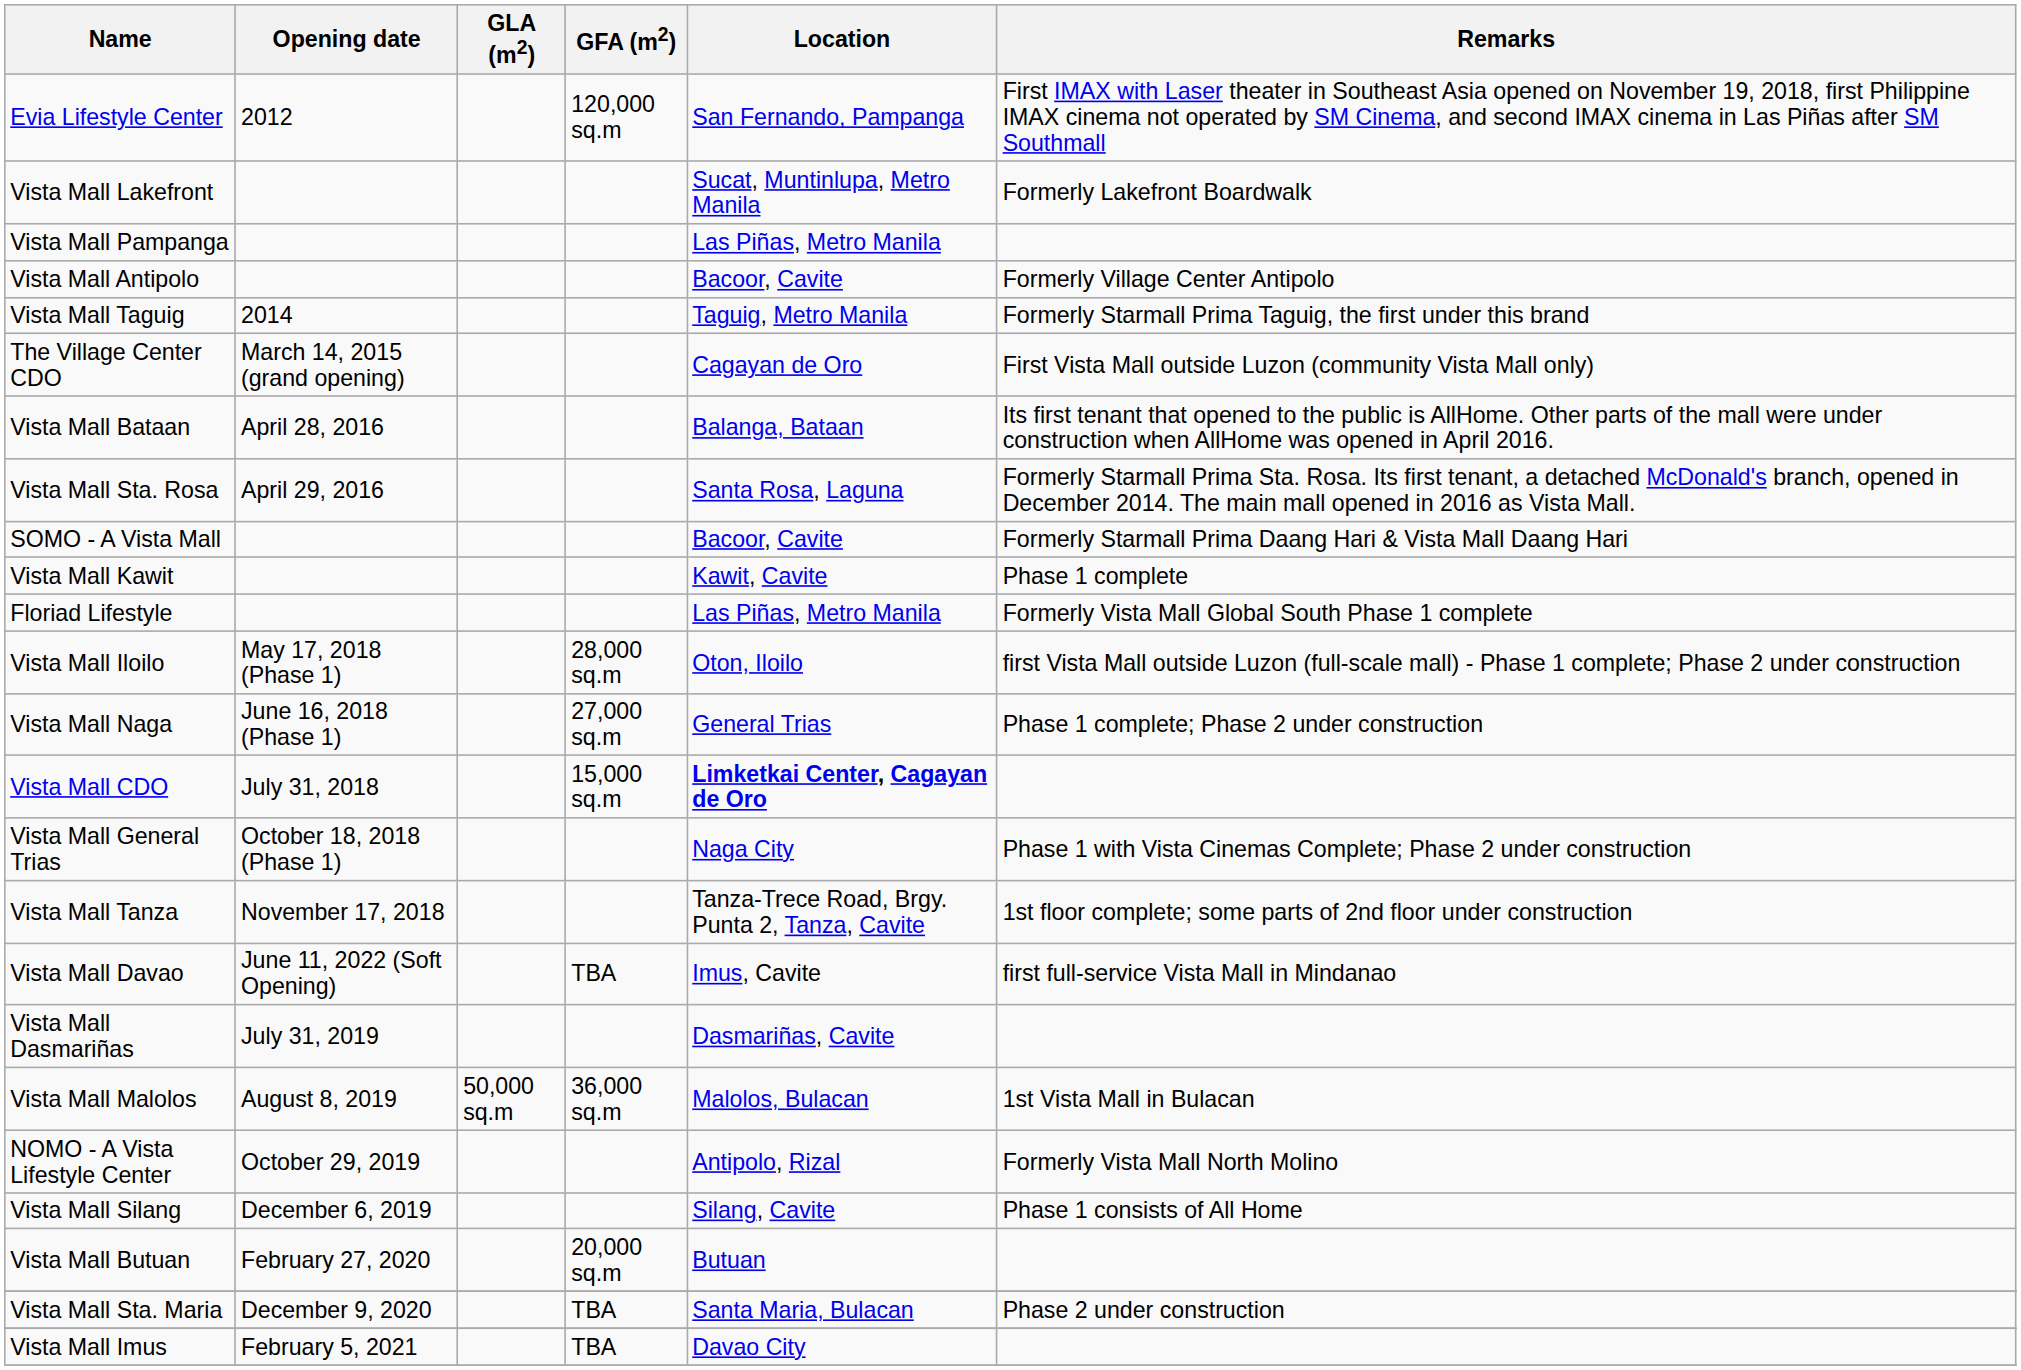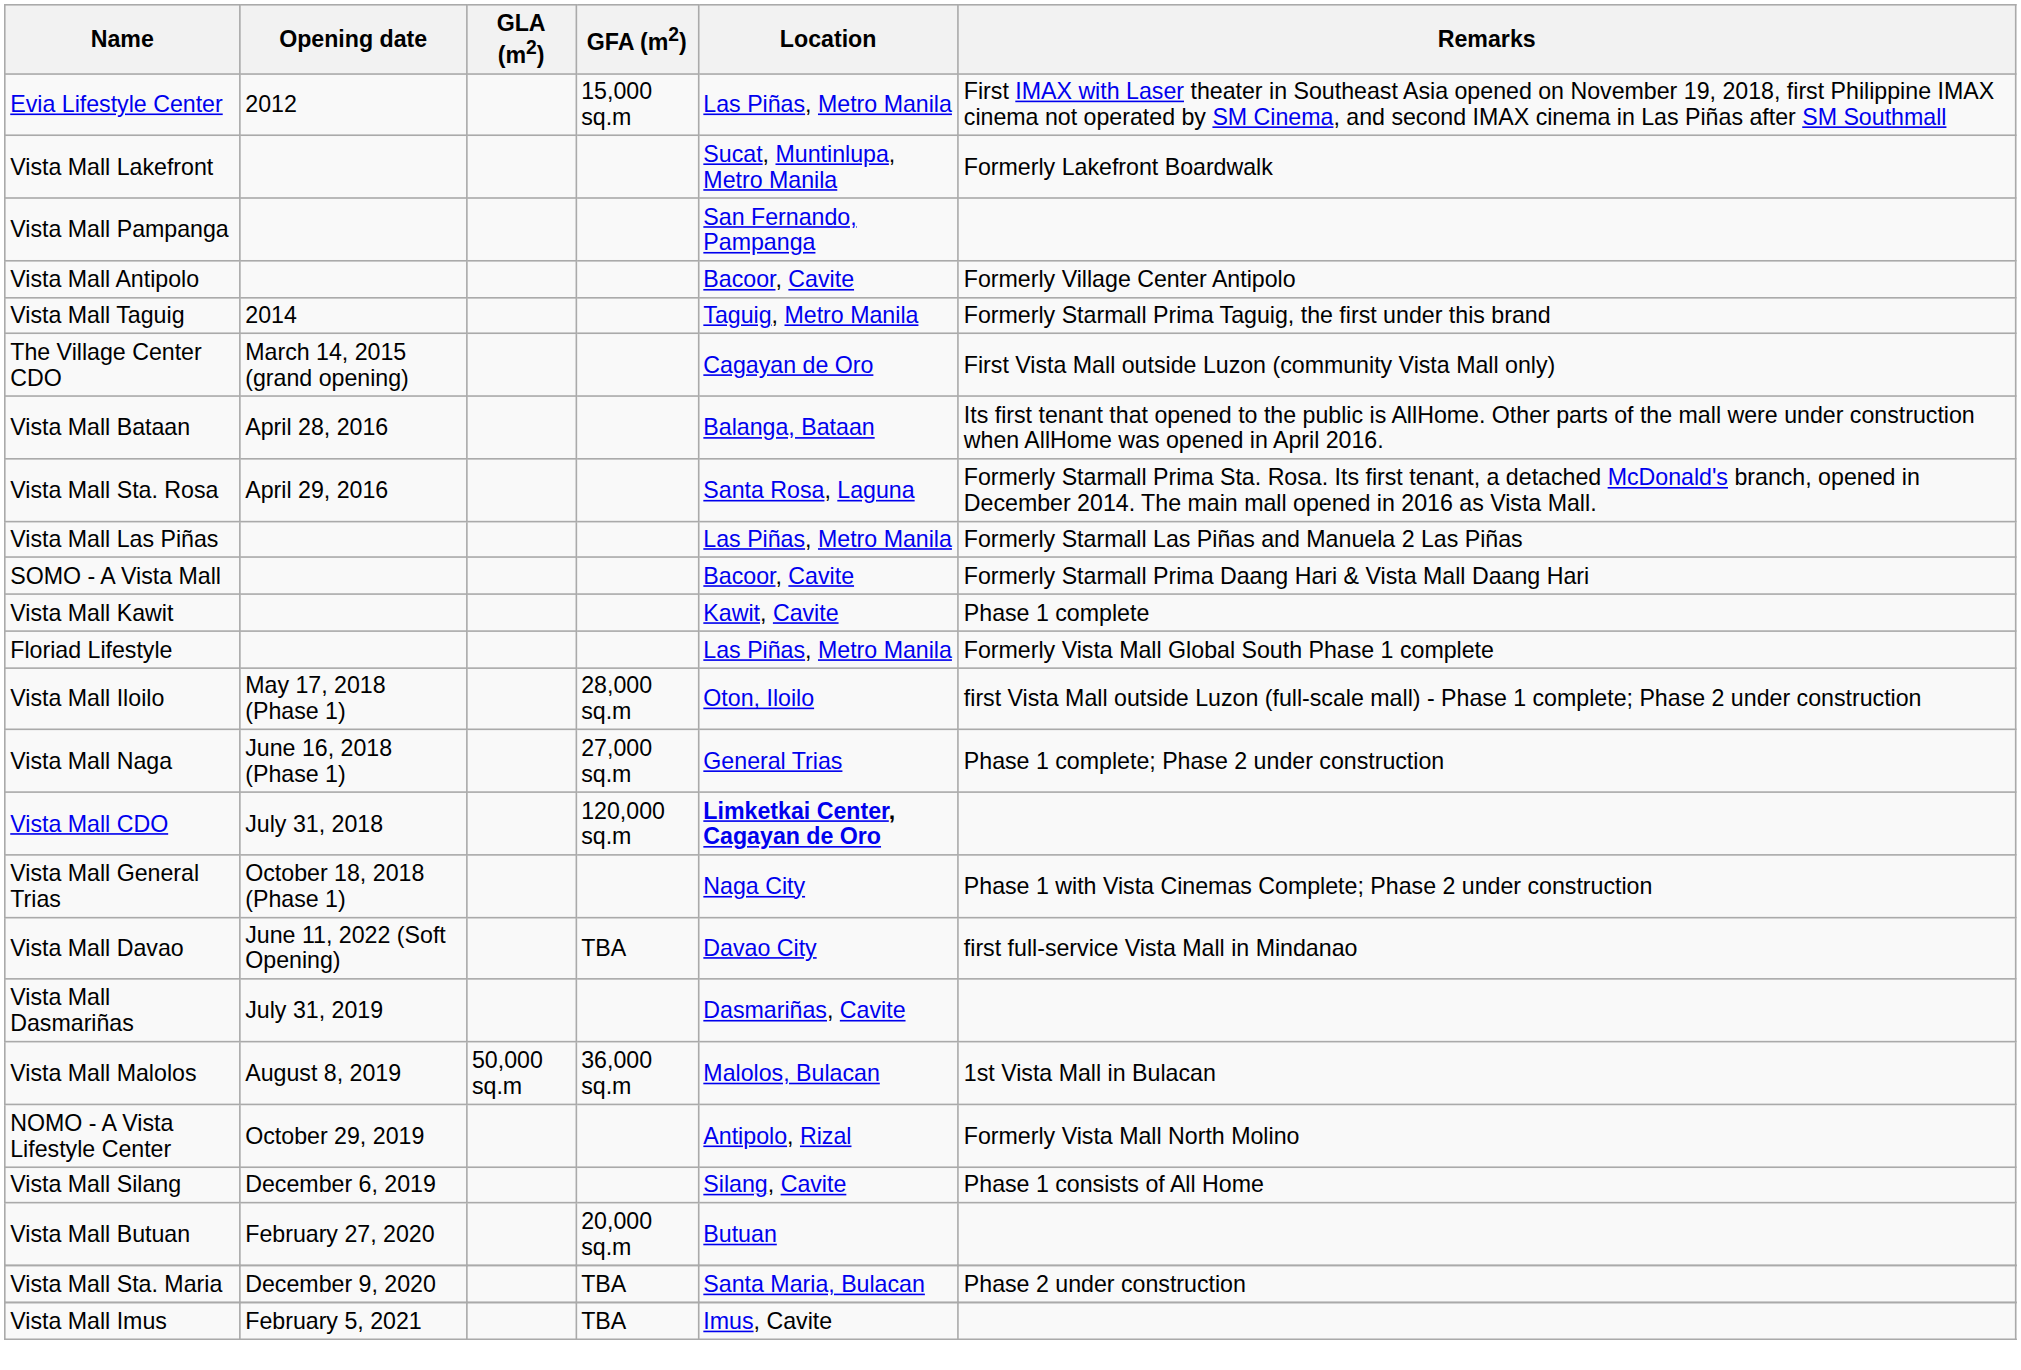(613, 118) 120,000 sq.m -> (617, 105) 15,000 sq.m
(828, 118) San Fernando, Pampanga -> (828, 105) Las Piñas, Metro Manila
(817, 243) Las Piñas, Metro Manila -> (780, 230) San Fernando, Pampanga
+ row: (114, 540)
(607, 787) 15,000 sq.m -> (623, 824) 120,000 sq.m
- row: (94, 912)
(757, 974) Imus, Cavite -> (760, 949) Davao City
(749, 1347) Davao City -> (768, 1321) Imus, Cavite
